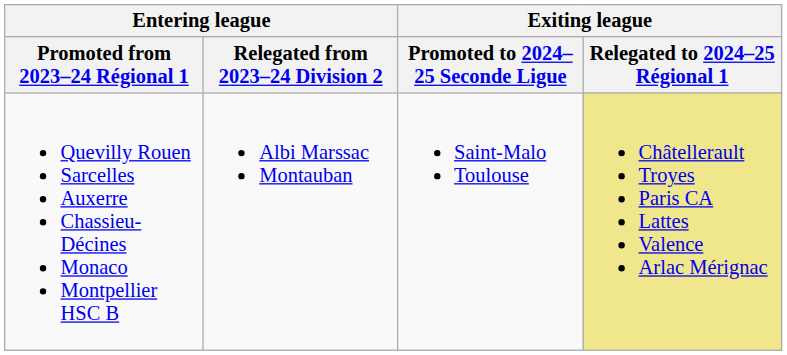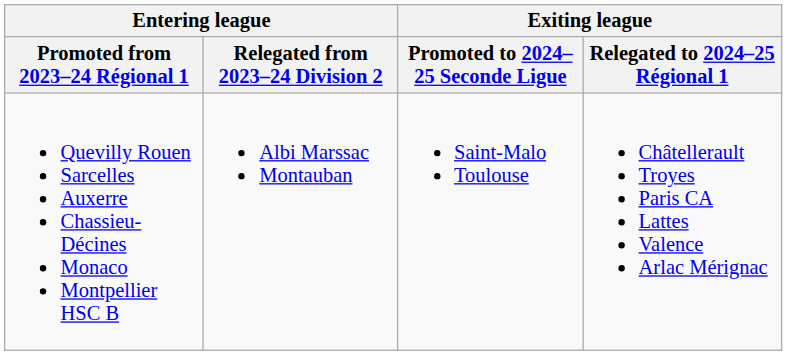(682, 210) khaki background -> (682, 210) no background
